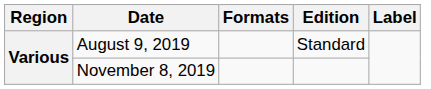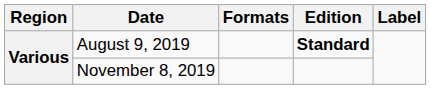(331, 44) normal -> (333, 44) bold
